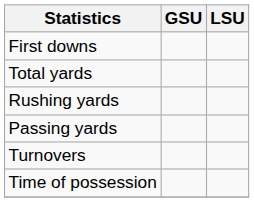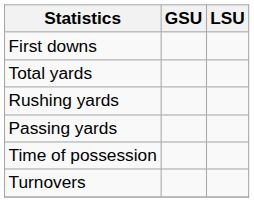rows swapped: (47, 155) <-> (83, 182)
